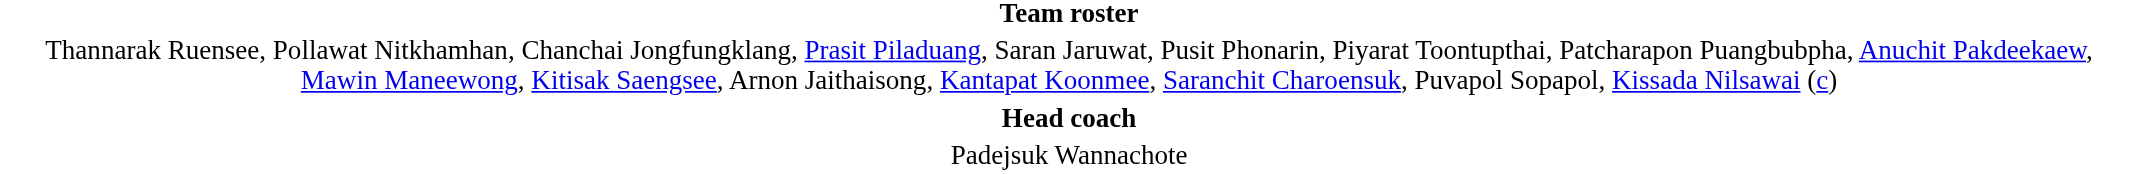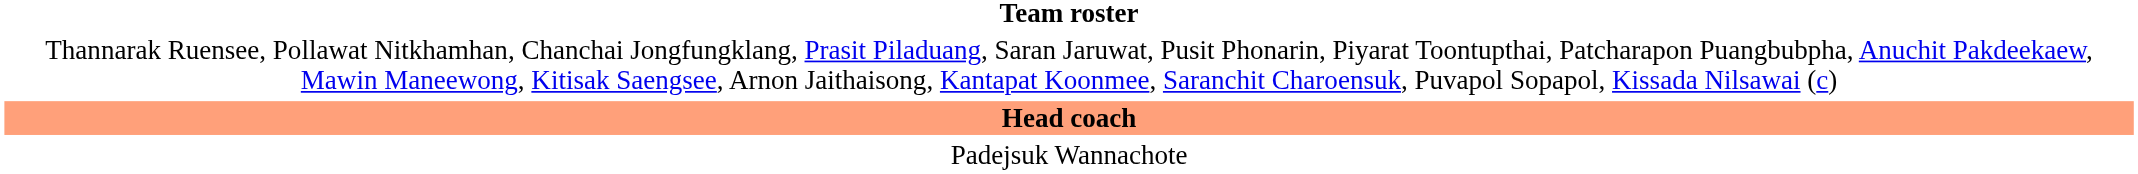(1069, 117) no background -> (1069, 117) lightsalmon background
